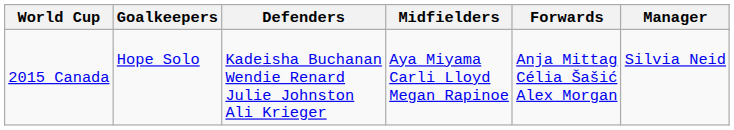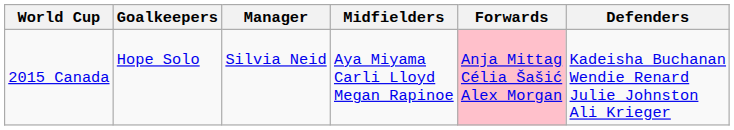columns swapped: (304, 17) <-> (675, 17)
(567, 77) no background -> (512, 77) pink background
